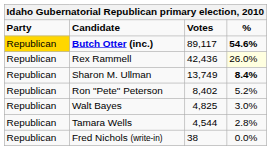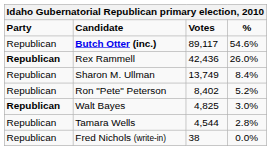(31, 43) gold background -> (31, 43) no background
(243, 43) bold -> (244, 43) normal
(31, 59) normal -> (33, 59) bold
(243, 59) lightyellow background -> (244, 59) no background
(243, 75) bold -> (244, 75) normal
(31, 106) normal -> (33, 106) bold
